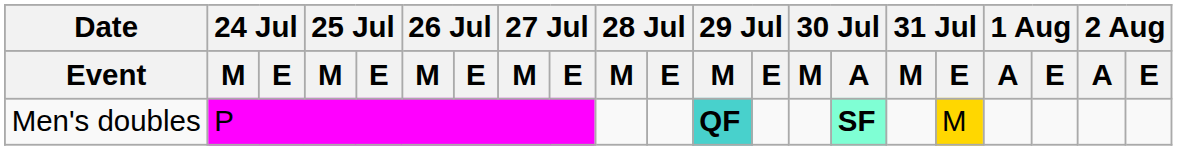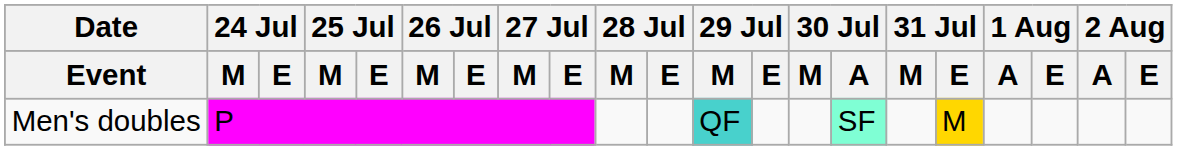(720, 121) bold -> (720, 121) normal
(857, 121) bold -> (857, 121) normal
